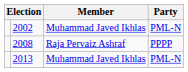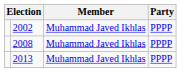(166, 28) PML-N -> (161, 28) PPPP
(86, 43) Raja Pervaiz Ashraf -> (96, 43) Muhammad Javed Ikhlas
(166, 59) PML-N -> (161, 59) PPPP
